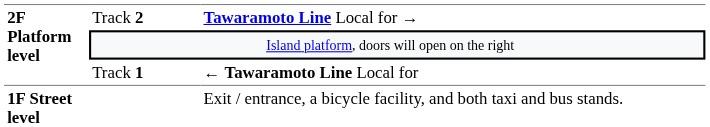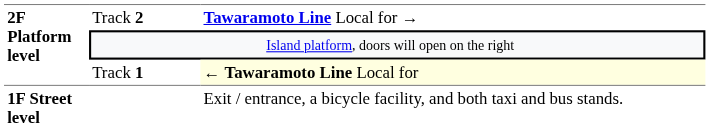(311, 72) no background -> (311, 72) lightyellow background
